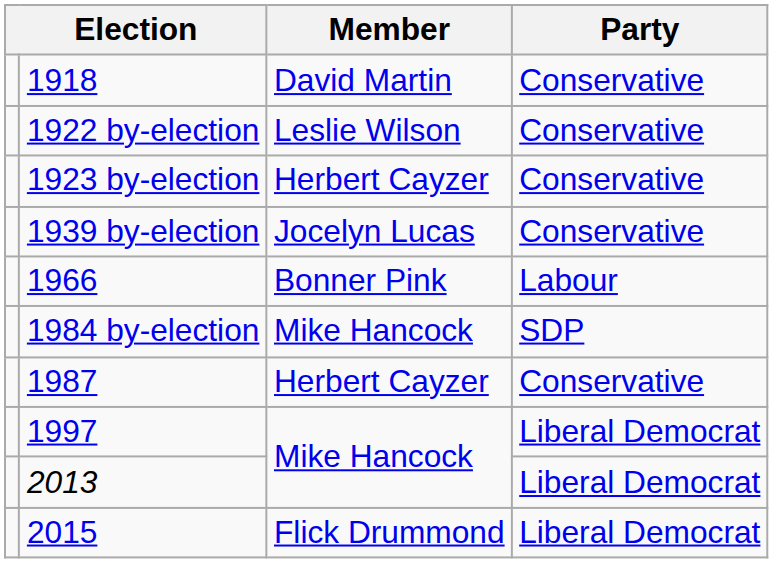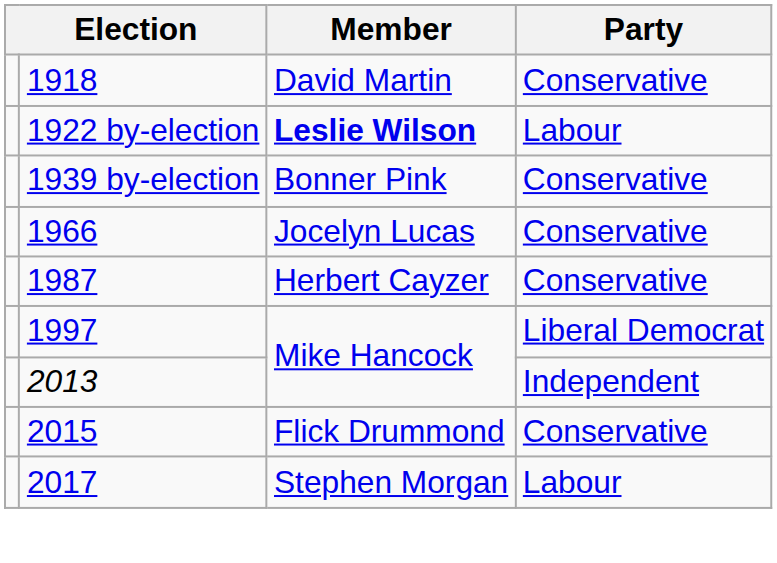(367, 130) normal -> (375, 130) bold
(612, 130) Conservative -> (572, 130) Labour
- row: (143, 180)
(374, 230) Jocelyn Lucas -> (360, 180) Bonner Pink
(360, 280) Bonner Pink -> (374, 230) Jocelyn Lucas
(569, 280) Labour -> (615, 230) Conservative
- row: (143, 331)
(640, 481) Liberal Democrat -> (611, 381) Independent
(640, 532) Liberal Democrat -> (615, 431) Conservative
+ row: (62, 481)
